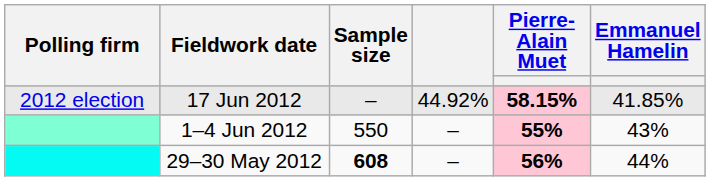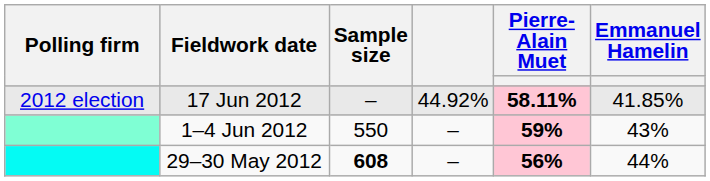(542, 101) 58.15% -> (542, 101) 58.11%
(542, 131) 55% -> (542, 131) 59%
